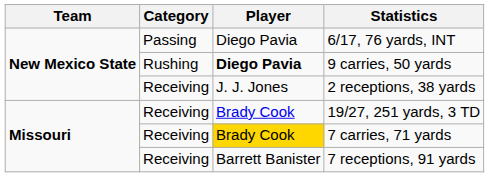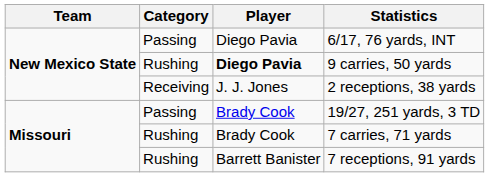(176, 111) Receiving -> (170, 111) Passing
(176, 135) Receiving -> (171, 135) Rushing
(255, 135) gold background -> (255, 135) no background
(176, 159) Receiving -> (171, 159) Rushing
